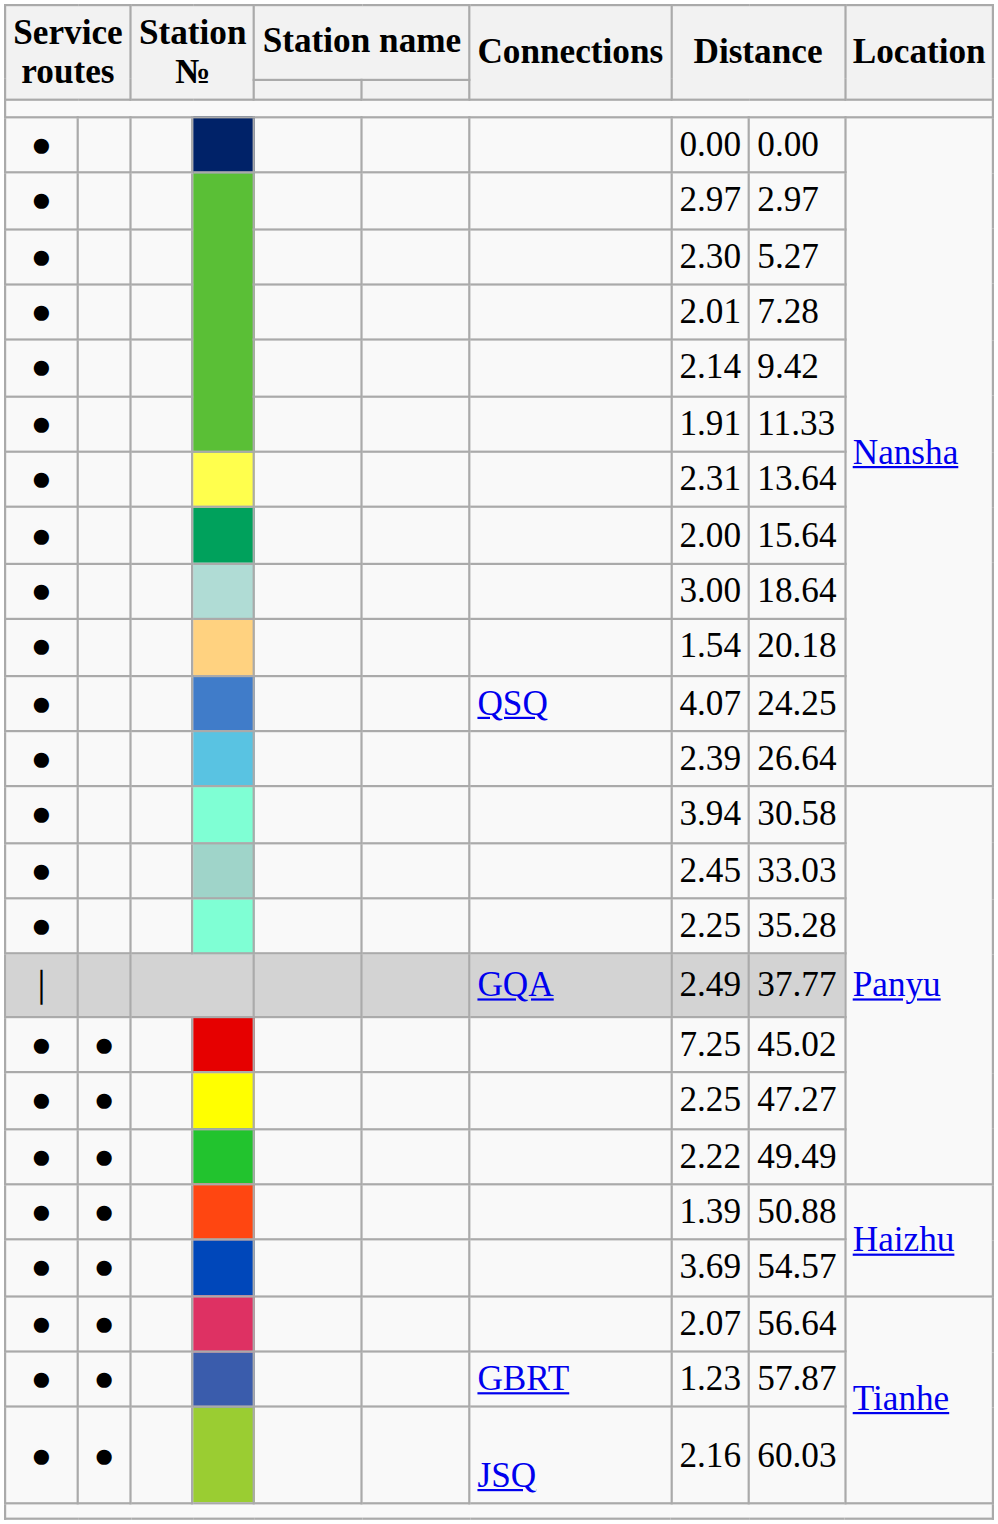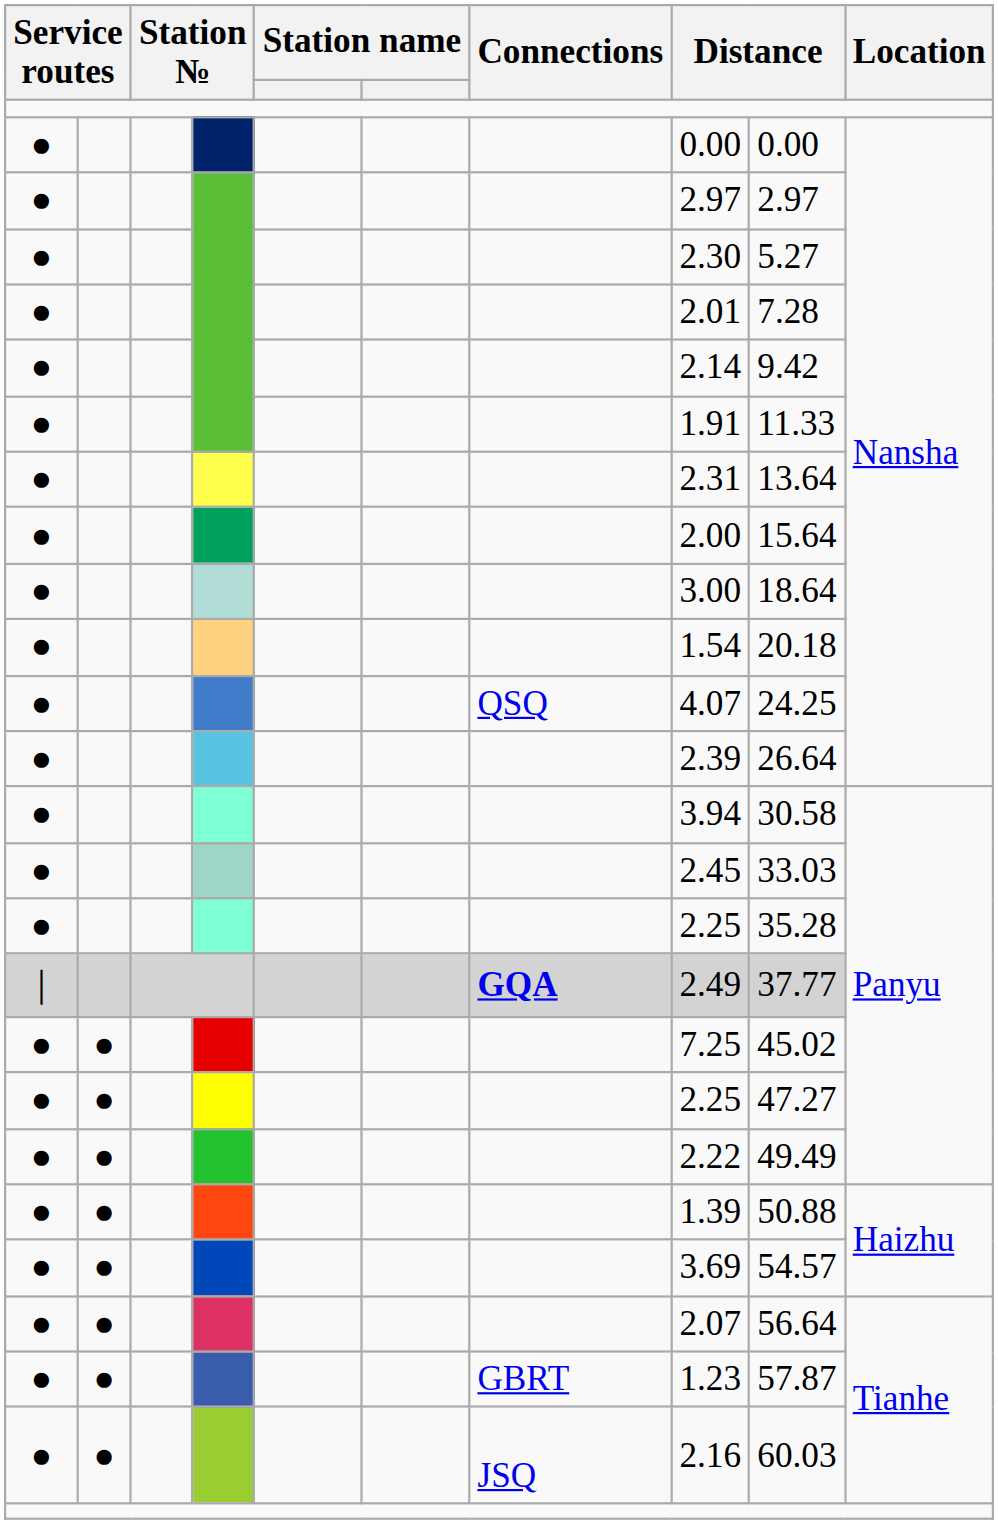(516, 984) normal -> (518, 984) bold
